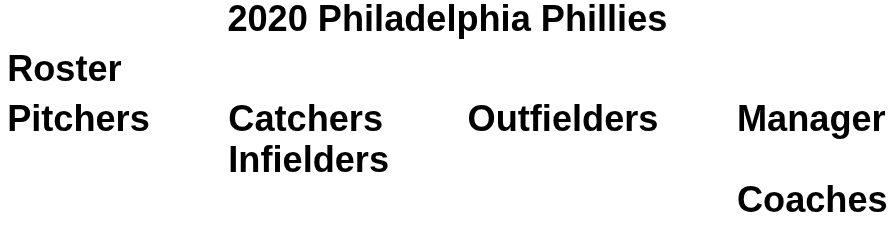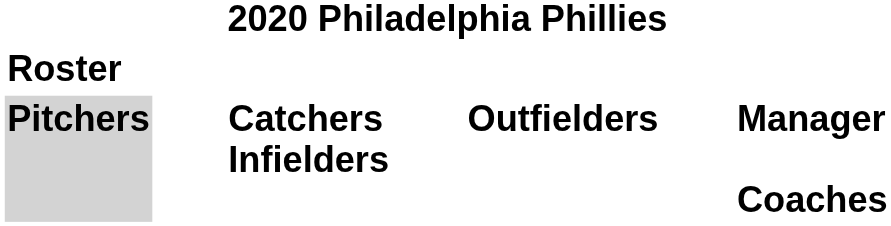(78, 118) no background -> (78, 118) lightgrey background
